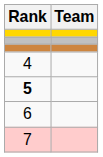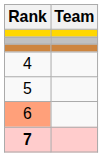(28, 89) bold -> (28, 89) normal
(28, 114) no background -> (28, 114) lightsalmon background
(28, 139) normal -> (28, 139) bold
